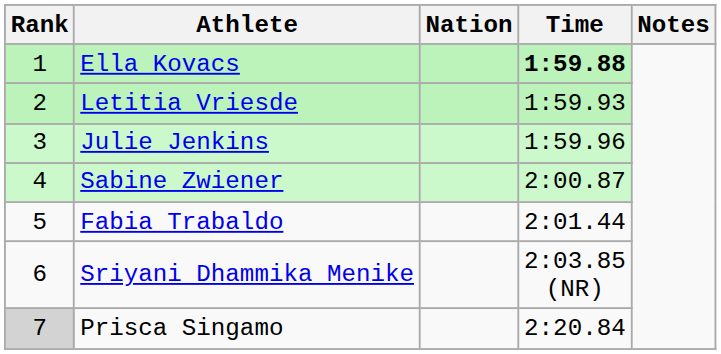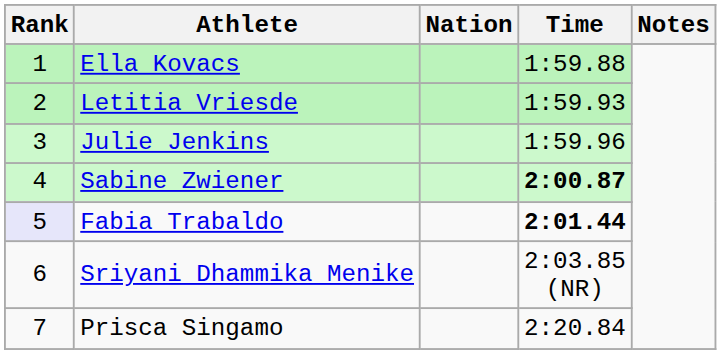(575, 64) bold -> (575, 64) normal
(575, 182) normal -> (575, 182) bold
(40, 222) no background -> (40, 222) lavender background
(575, 222) normal -> (575, 222) bold
(40, 328) lightgrey background -> (40, 328) no background
